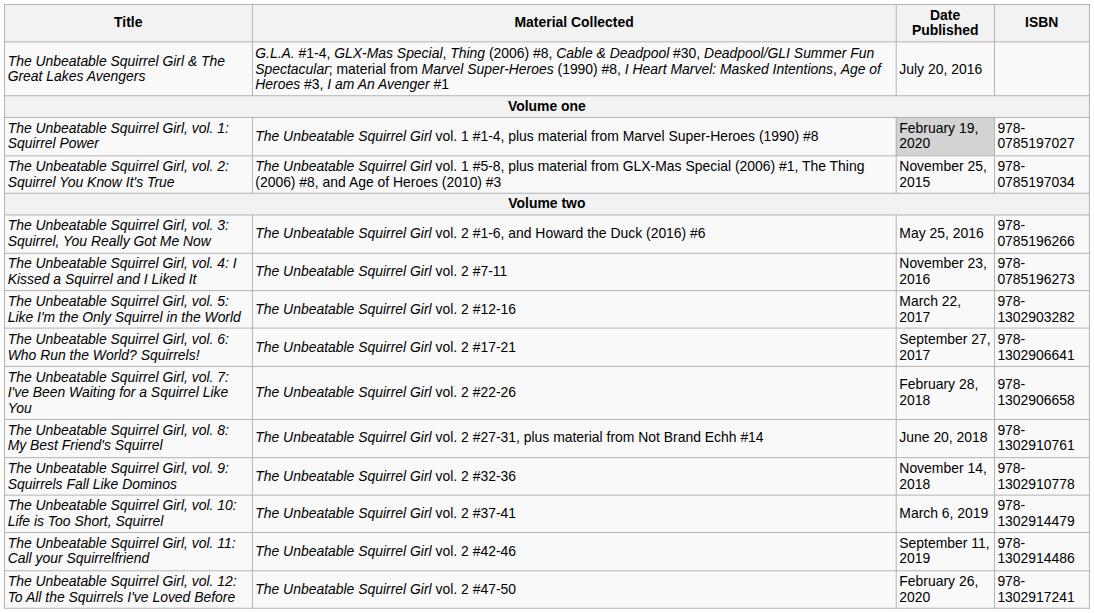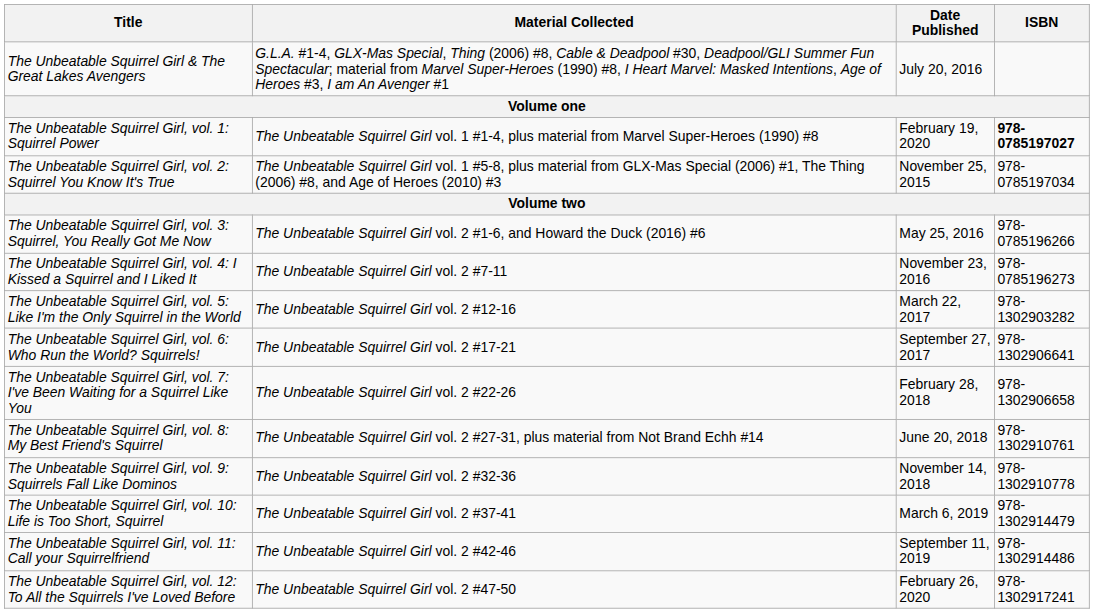(939, 136) lightgrey background -> (939, 136) no background
(1036, 136) normal -> (1036, 136) bold
